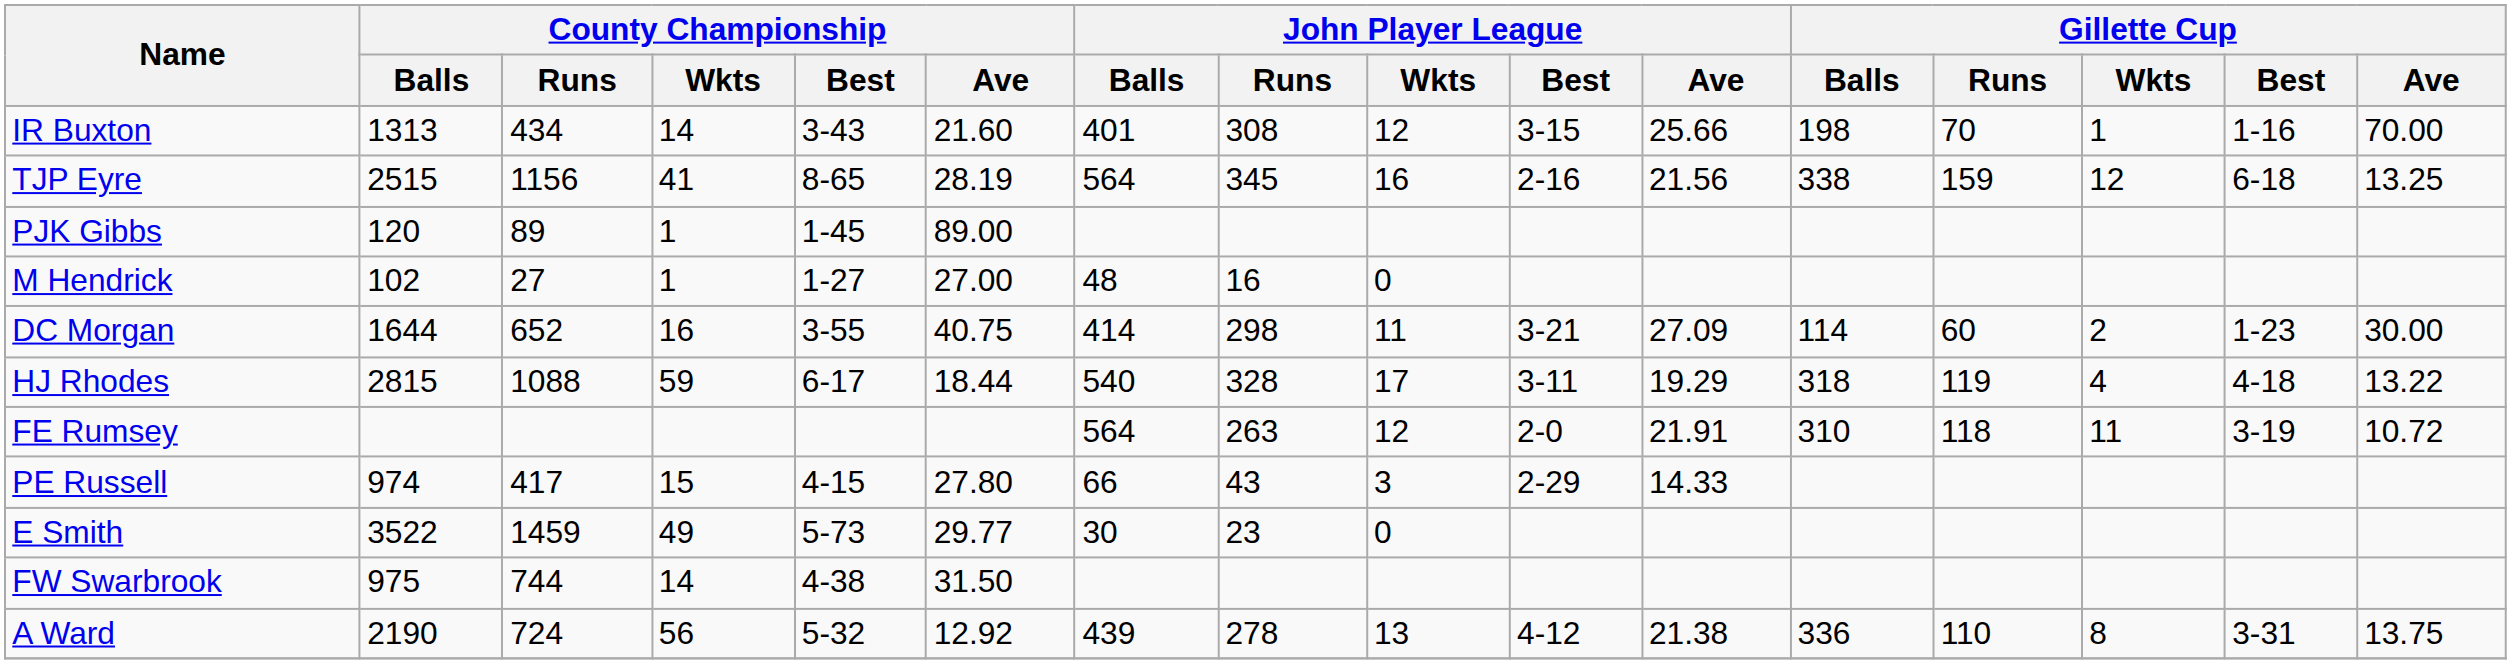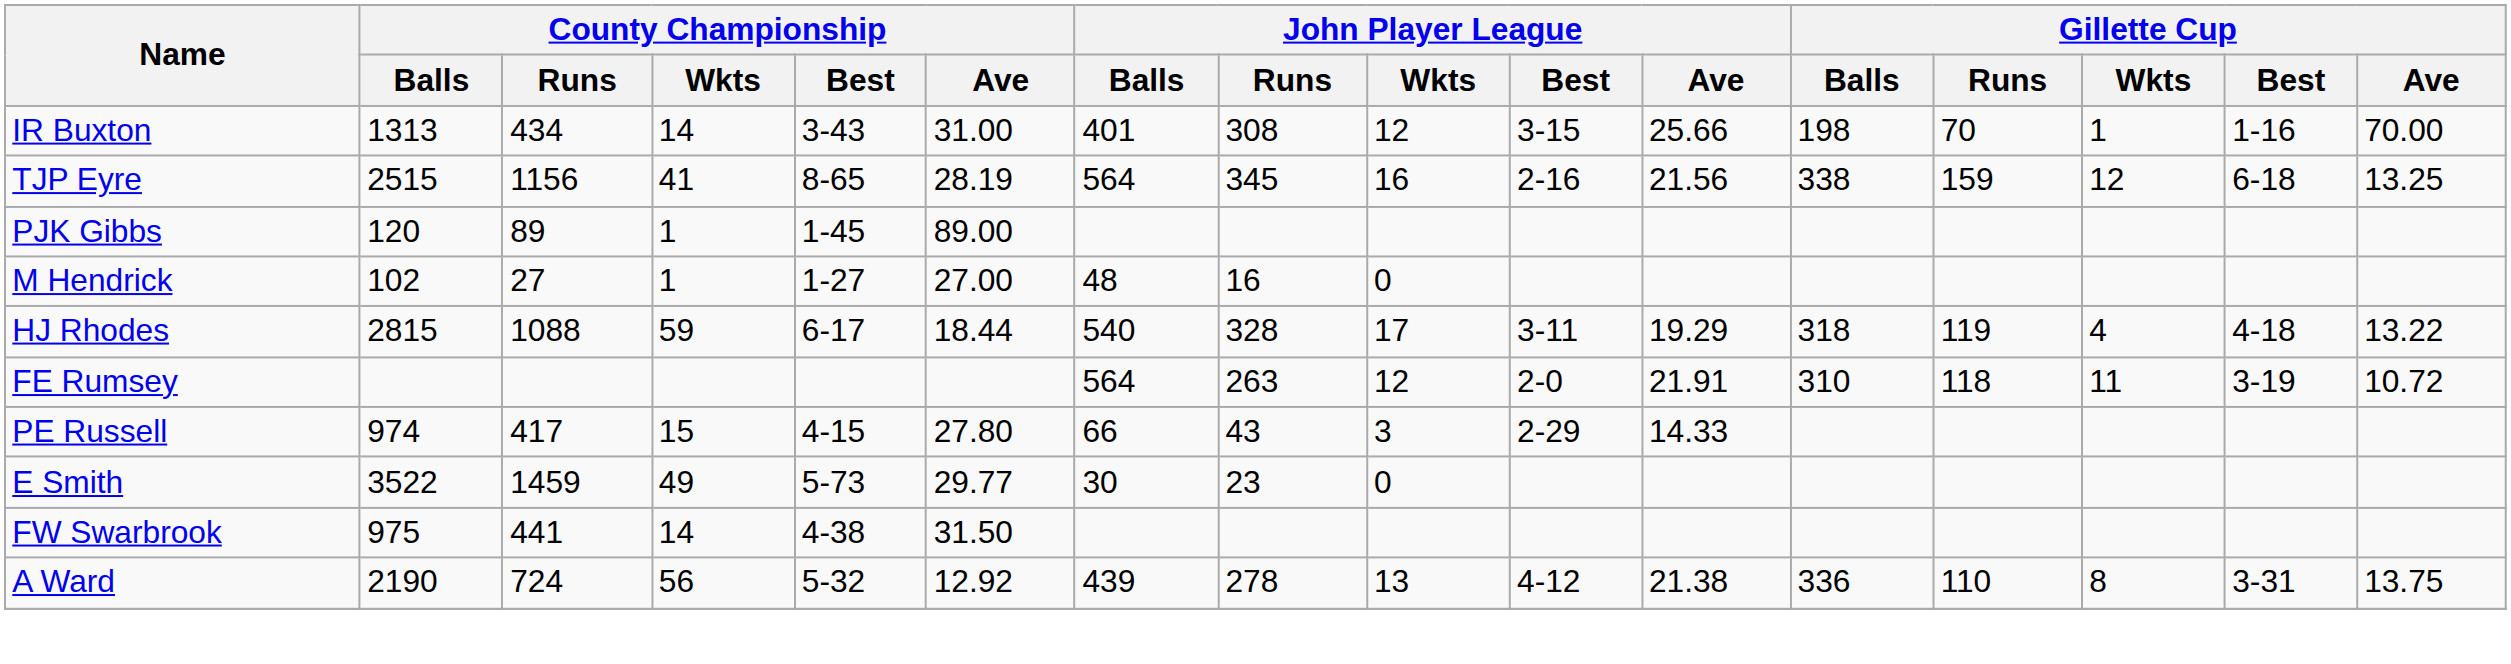(973, 130) 21.60 -> (973, 130) 31.00
- row: (93, 331)
(537, 582) 744 -> (537, 532) 441
